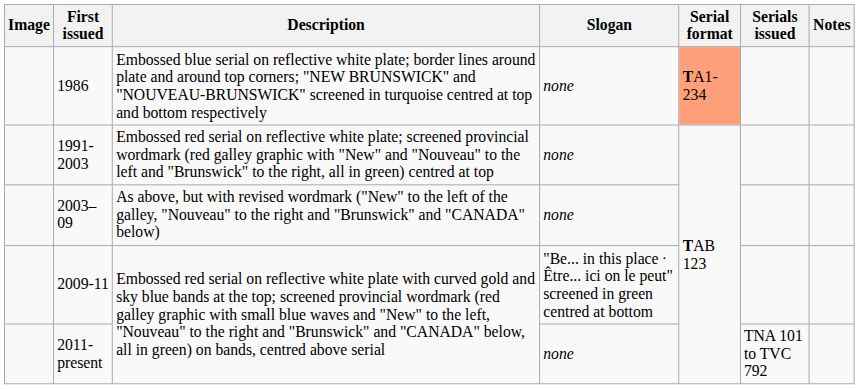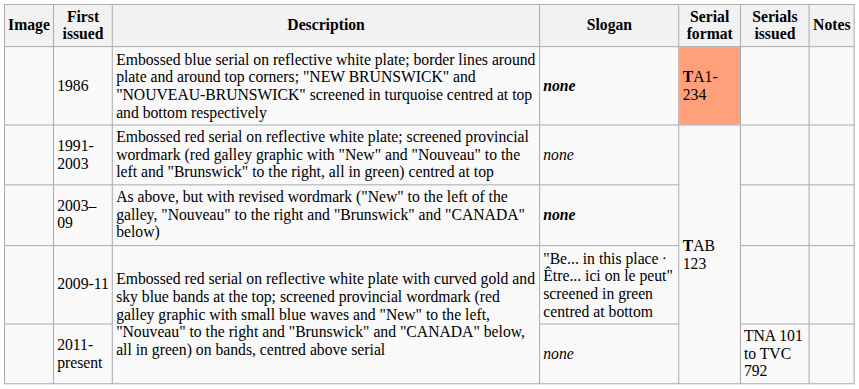(559, 85) normal -> (559, 85) bold
(559, 215) normal -> (559, 215) bold
